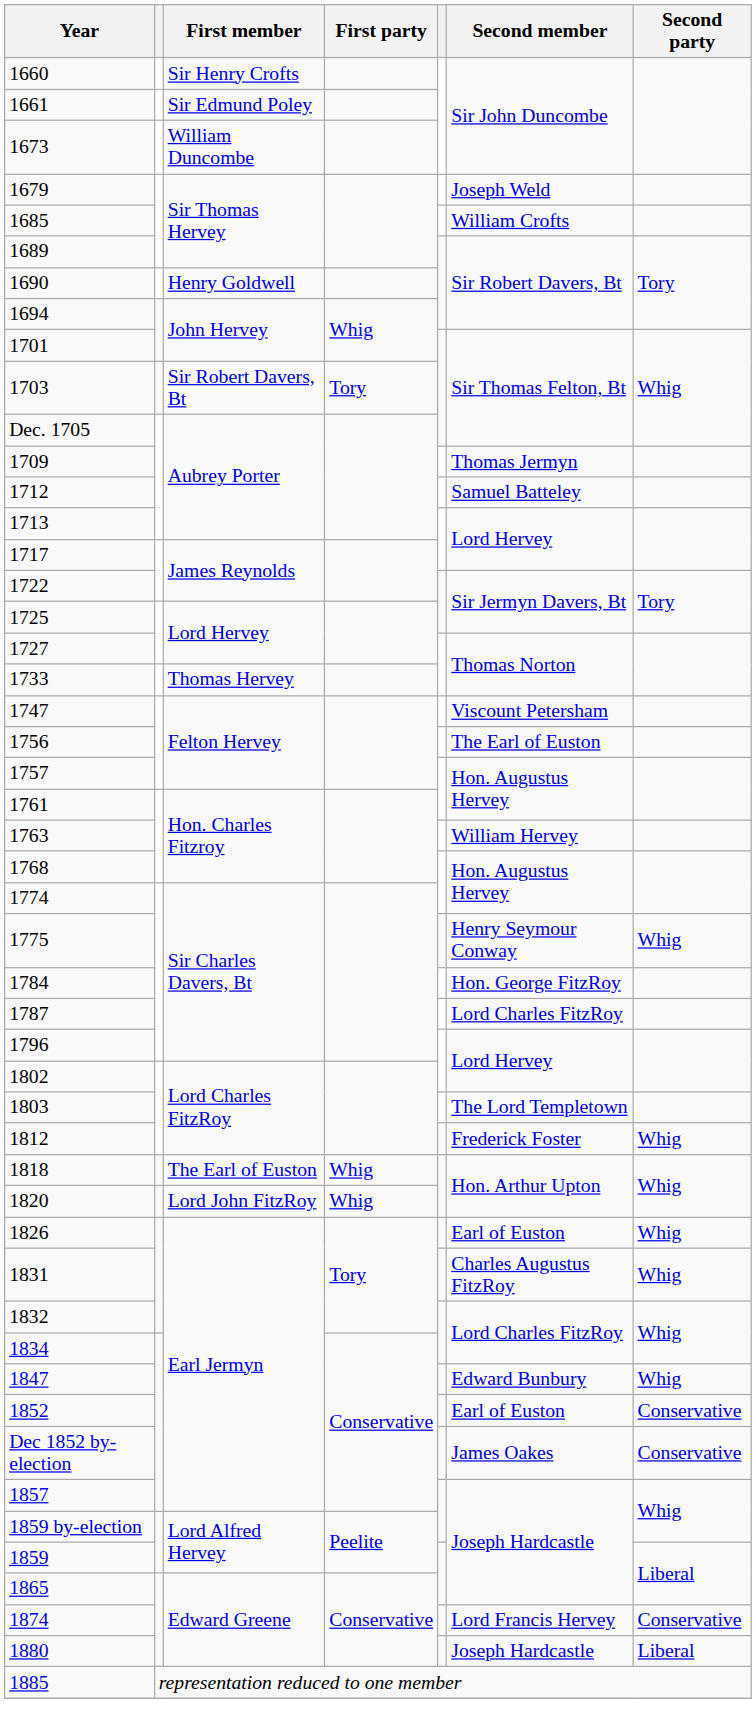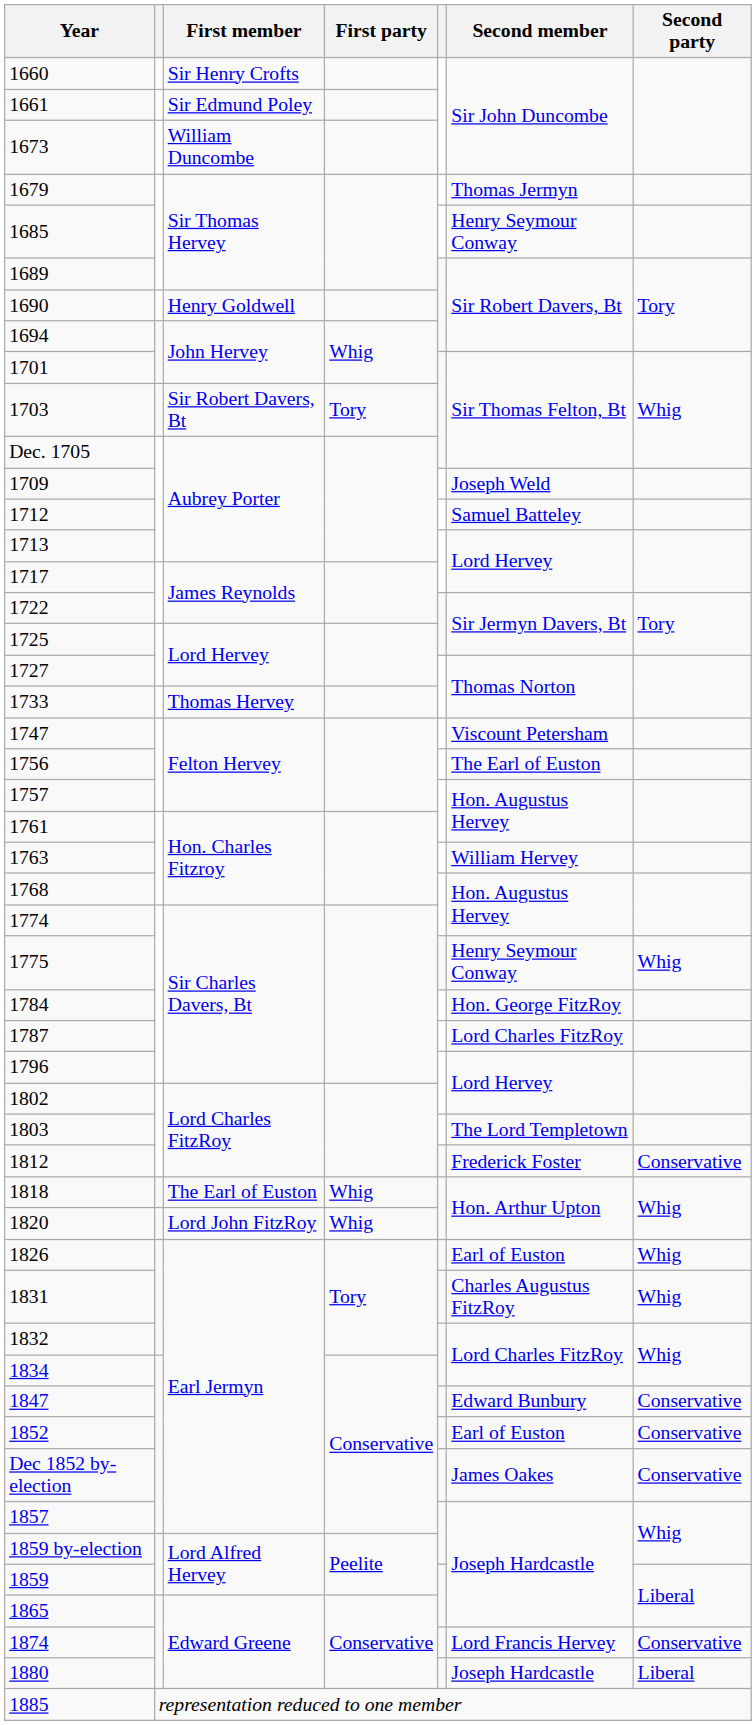(501, 189) Joseph Weld -> (514, 189) Thomas Jermyn
(510, 220) William Crofts -> (514, 231) Henry Seymour Conway
(514, 461) Thomas Jermyn -> (501, 483) Joseph Weld
(659, 1138) Whig -> (690, 1160) Conservative
(659, 1379) Whig -> (690, 1401) Conservative
